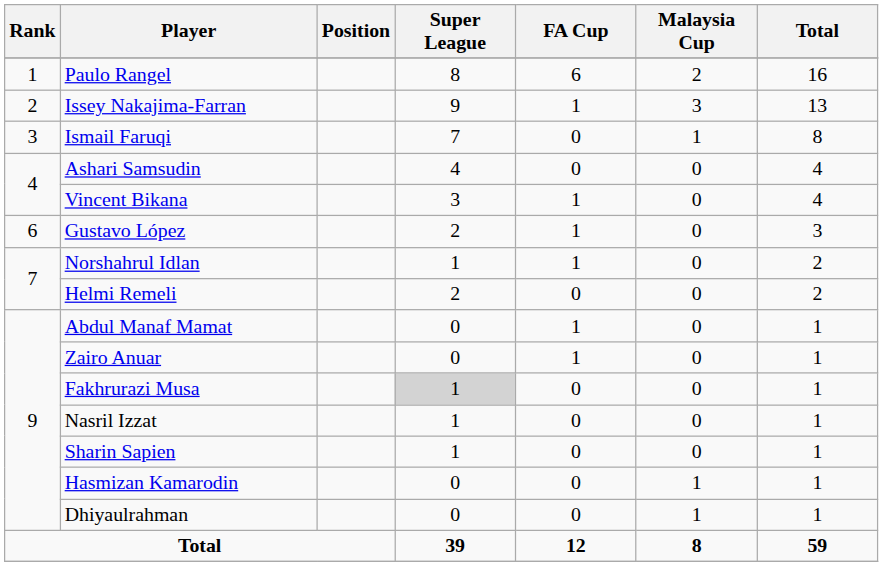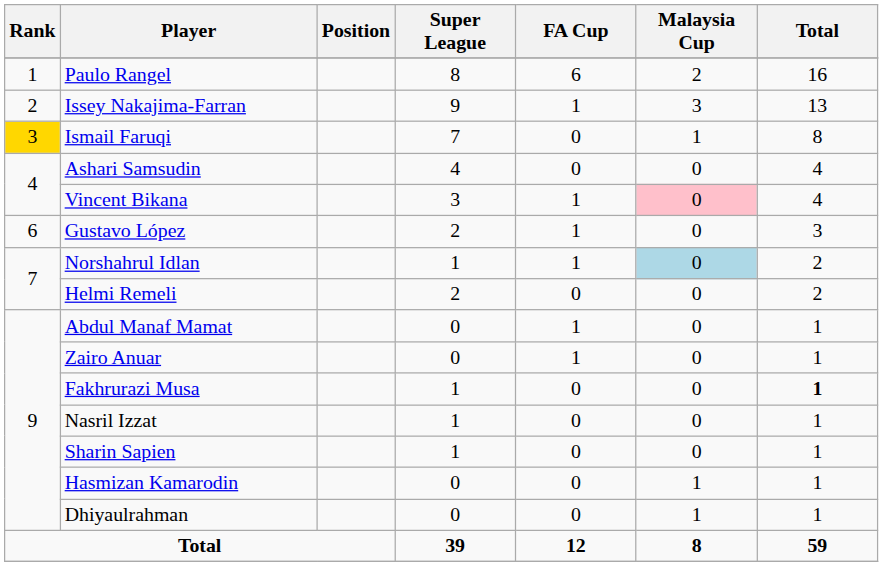(32, 136) no background -> (32, 136) gold background
(697, 199) no background -> (697, 199) pink background
(697, 262) no background -> (697, 262) lightblue background
(455, 388) lightgrey background -> (455, 388) no background
(817, 388) normal -> (817, 388) bold
